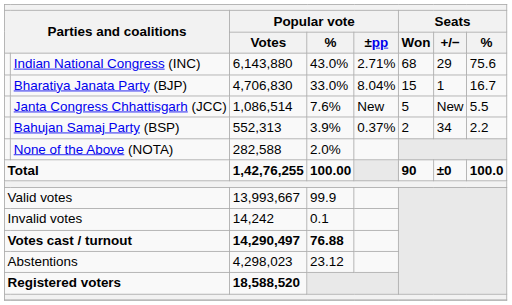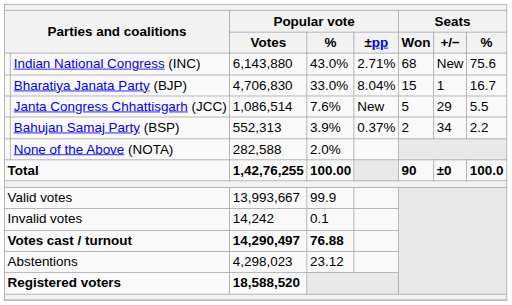(444, 63) 29 -> (450, 63) New
(450, 106) New -> (444, 106) 29
